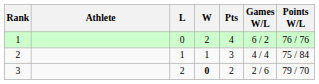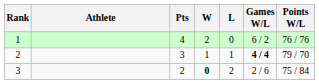columns swapped: (231, 18) <-> (182, 18)
(260, 56) normal -> (260, 56) bold
(296, 56) 75 / 84 -> (296, 56) 79 / 70
(296, 71) 79 / 70 -> (296, 71) 75 / 84
